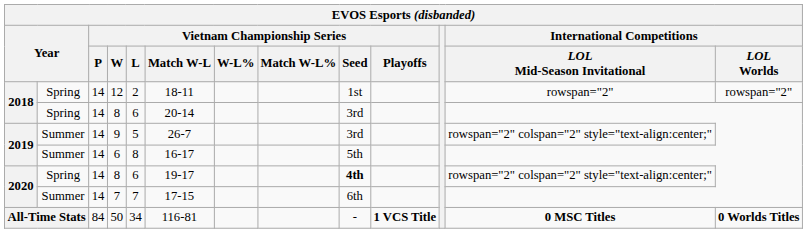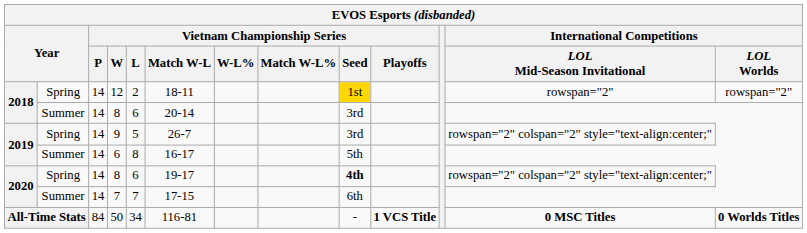(355, 92) no background -> (355, 92) gold background
(63, 113) Spring -> (63, 113) Summer
(63, 134) Summer -> (63, 134) Spring
